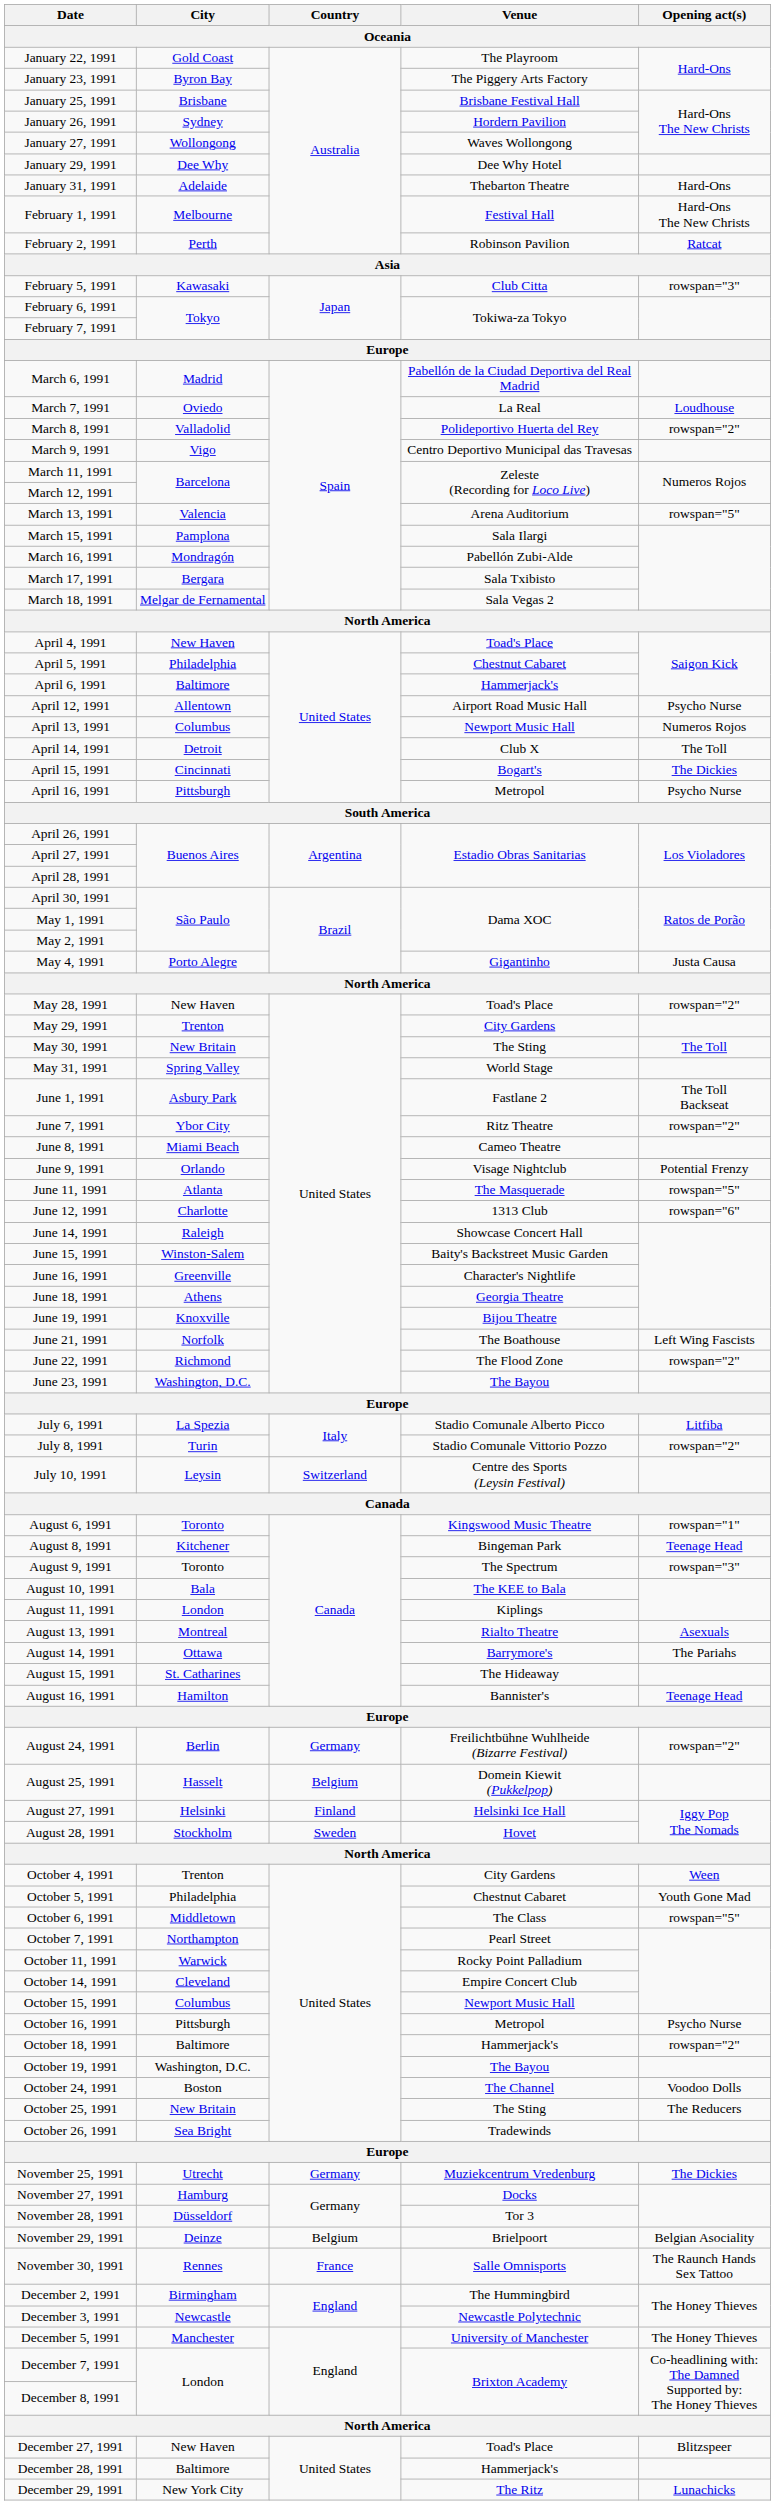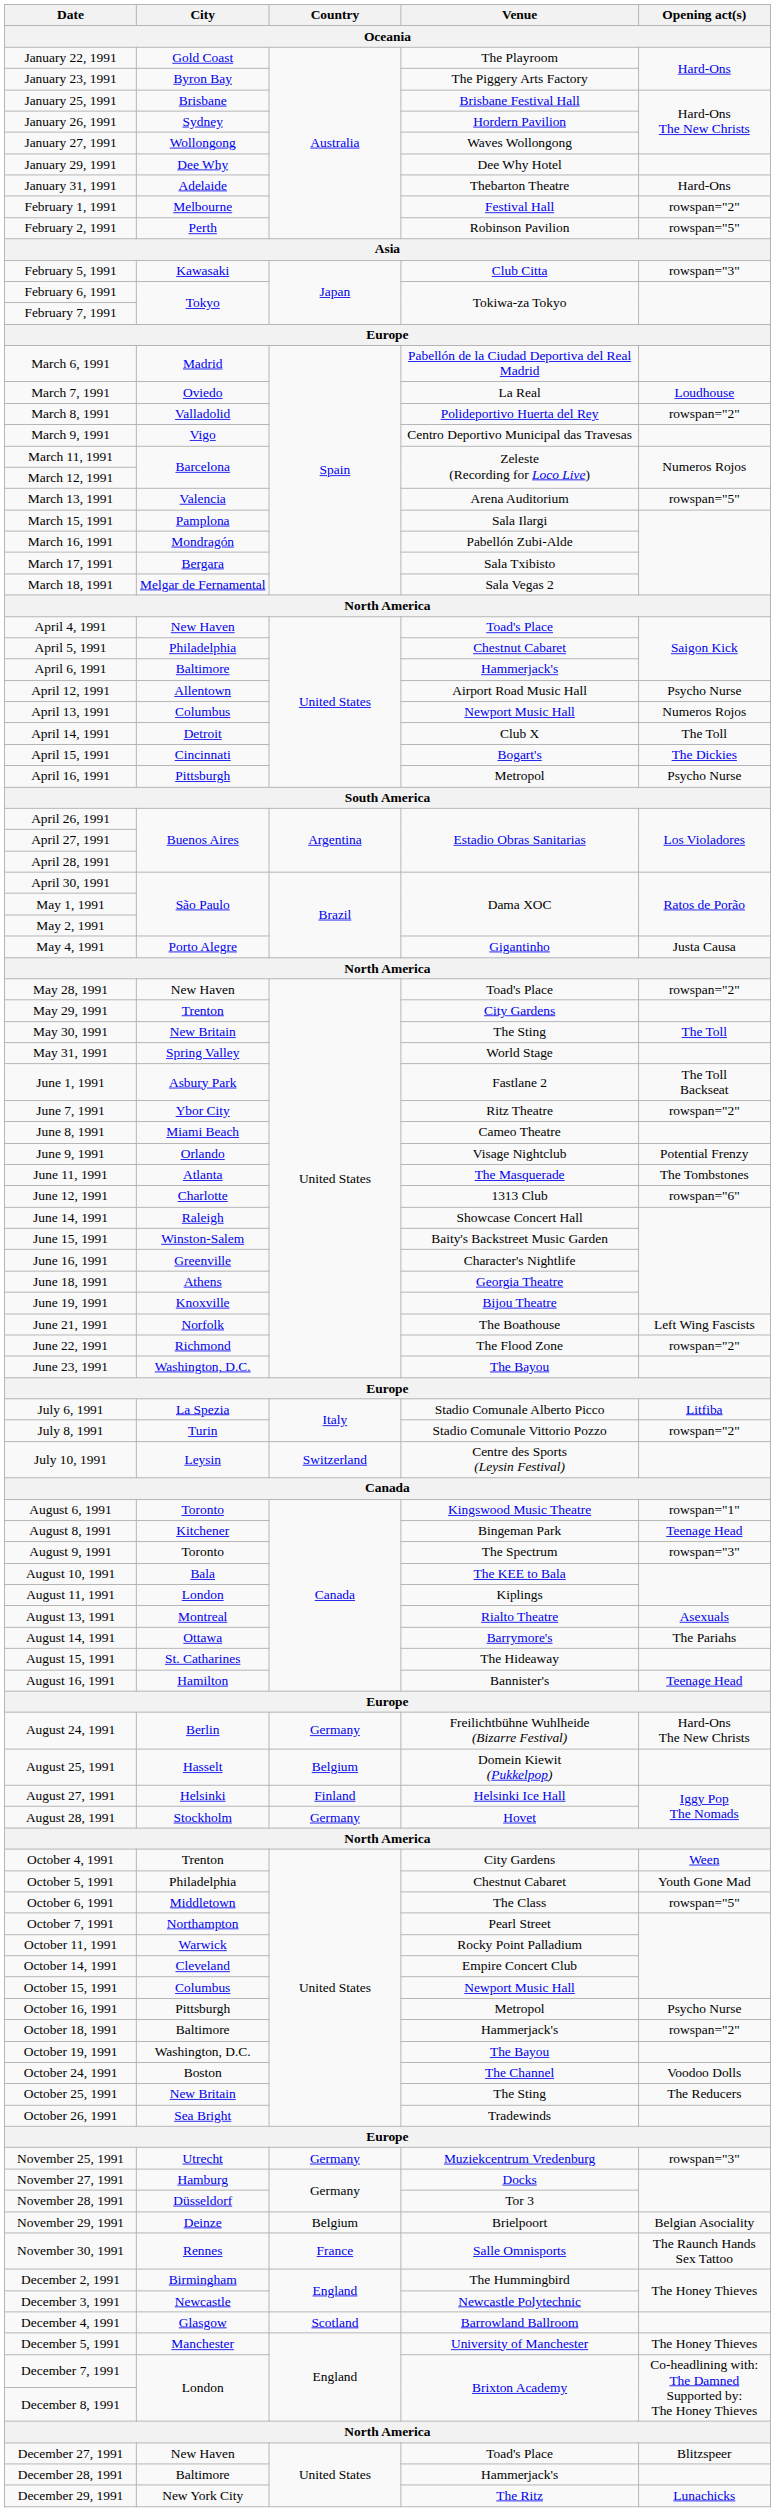(704, 214) Hard-Ons The New Christs -> (704, 206) rowspan="2"
(704, 243) Ratcat -> (704, 228) rowspan="5"
(704, 1190) rowspan="5" -> (704, 1175) The Tombstones
(704, 1745) rowspan="2" -> (704, 1730) Hard-Ons The New Christs
(335, 1832) Sweden -> (335, 1817) Germany
(704, 2173) The Dickies -> (704, 2158) rowspan="3"
+ row: (71, 2322)
